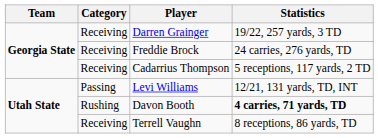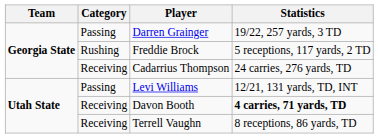(104, 32) Receiving -> (98, 32) Passing
(104, 50) Receiving -> (100, 50) Rushing
(293, 50) 24 carries, 276 yards, TD -> (303, 50) 5 receptions, 117 yards, 2 TD
(303, 68) 5 receptions, 117 yards, 2 TD -> (293, 68) 24 carries, 276 yards, TD
(100, 105) Rushing -> (104, 105) Receiving
